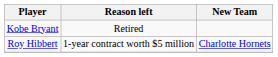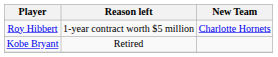rows swapped: (33, 28) <-> (33, 44)
